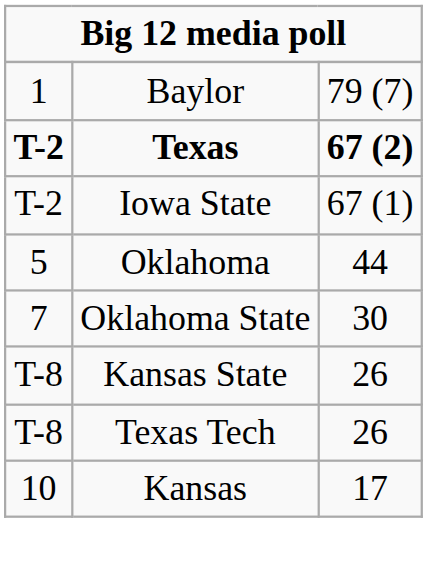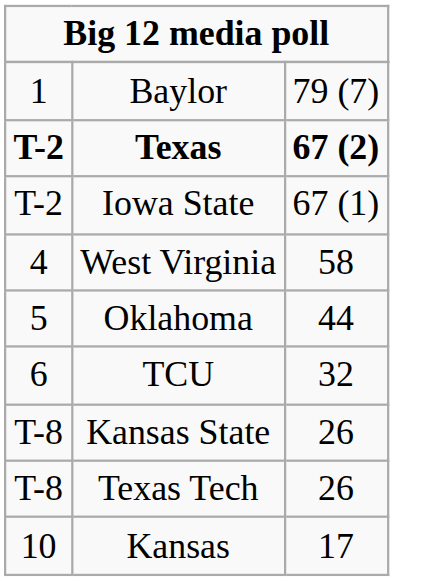+ row: (178, 261)
+ row: (178, 374)
- row: (195, 317)
